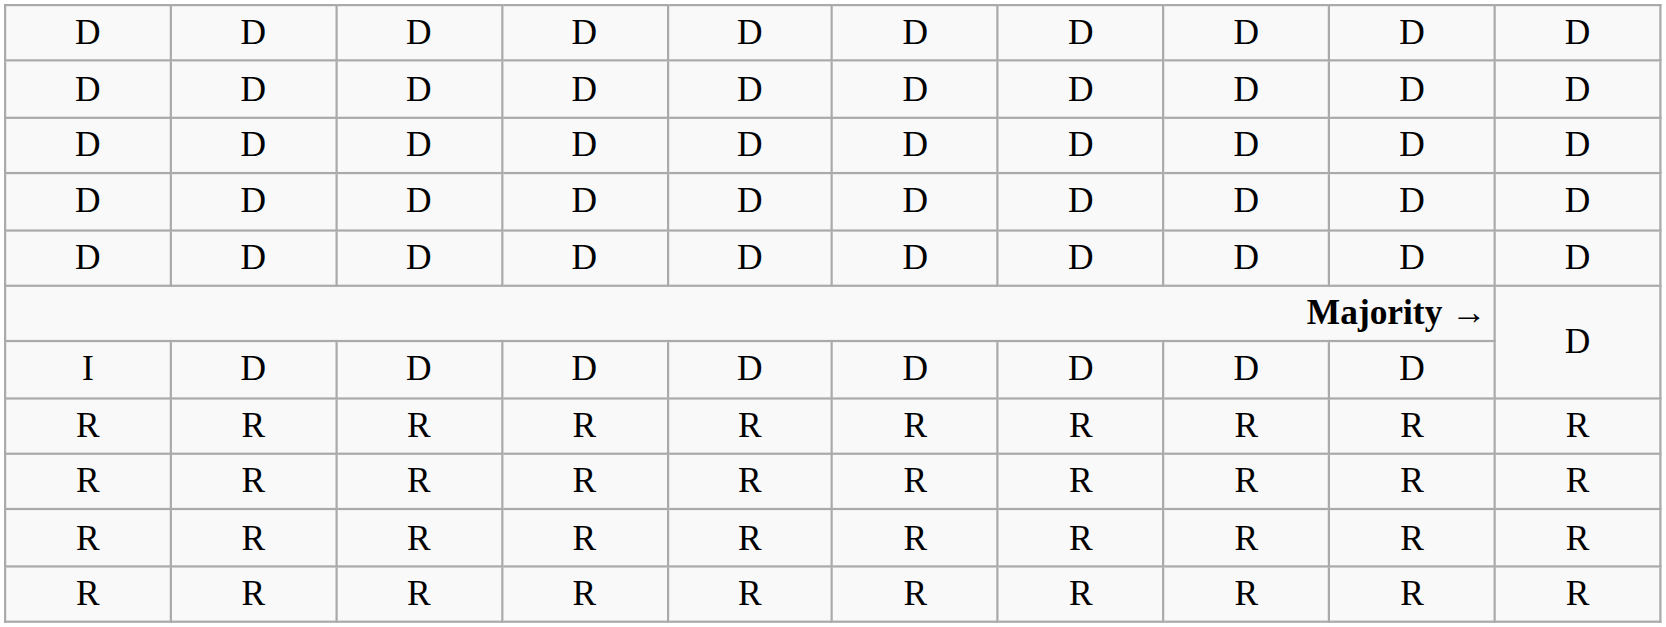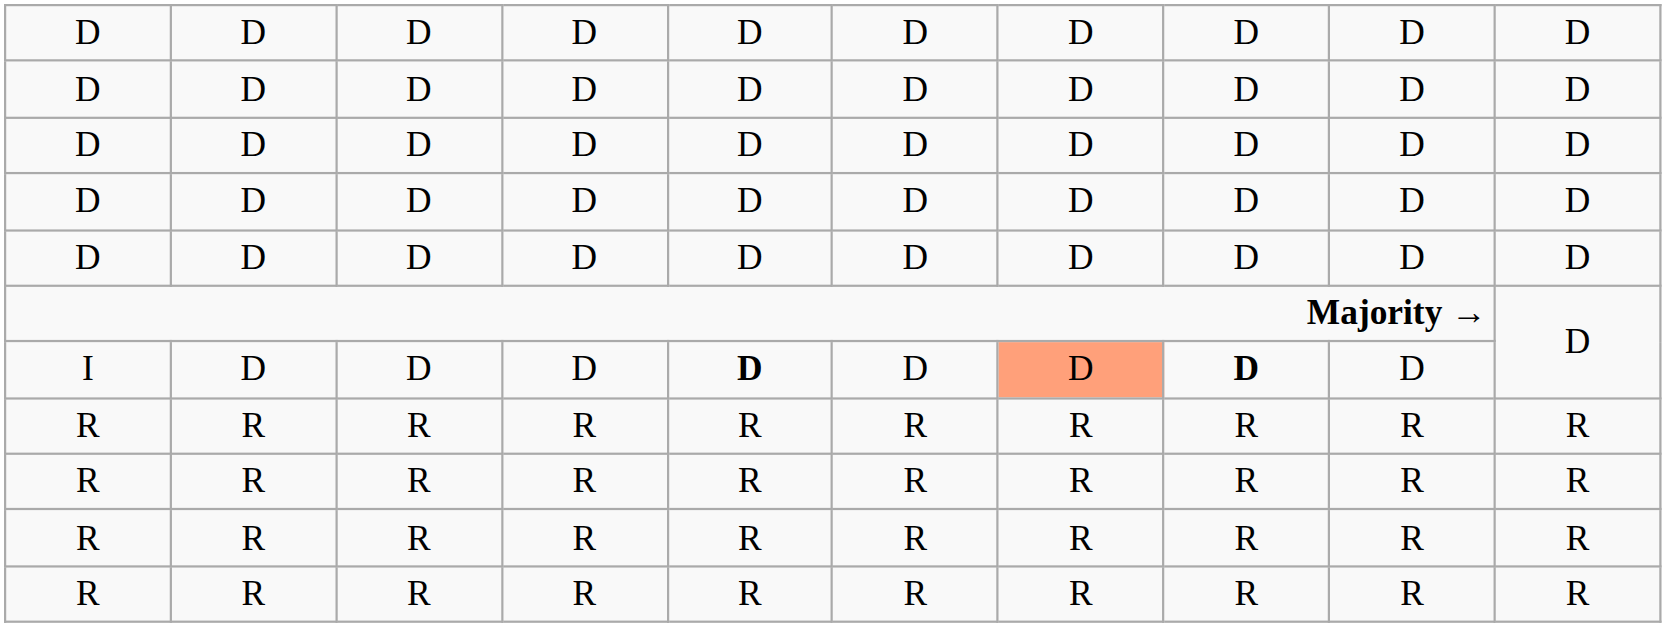(750, 369) normal -> (750, 369) bold
(1081, 369) no background -> (1081, 369) lightsalmon background
(1246, 369) normal -> (1246, 369) bold
